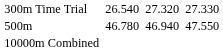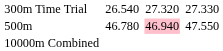(162, 26) no background -> (162, 26) pink background
